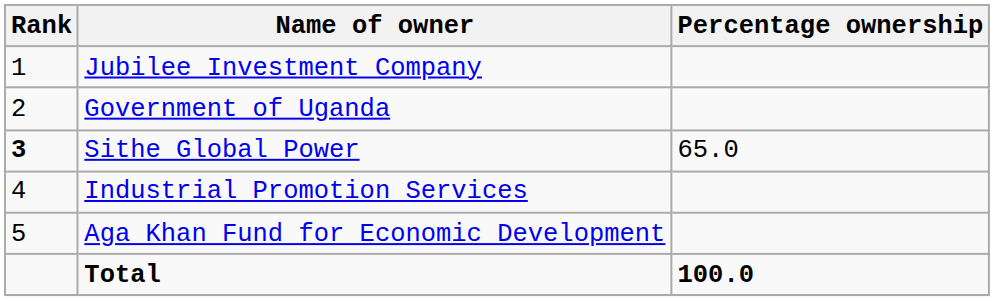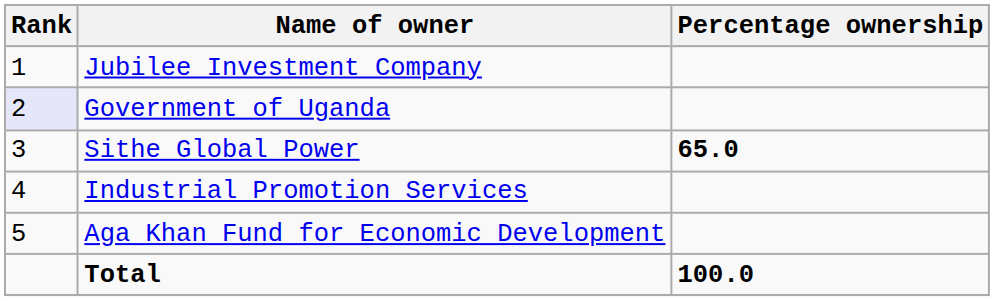(19, 109) no background -> (19, 109) lavender background
(19, 150) bold -> (19, 150) normal
(708, 150) normal -> (708, 150) bold
